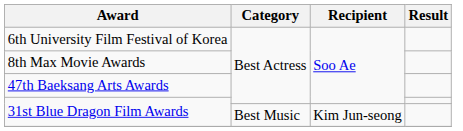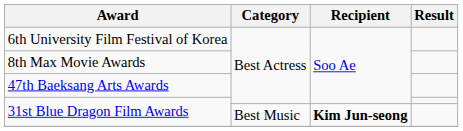(357, 115) normal -> (360, 115) bold
